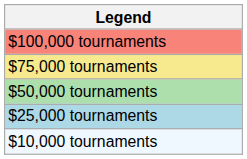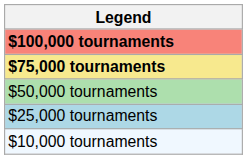(87, 41) normal -> (91, 41) bold
(83, 66) normal -> (87, 66) bold
